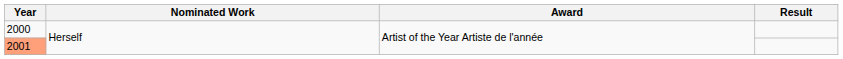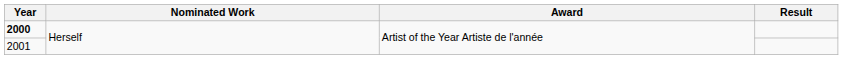(19, 29) normal -> (19, 29) bold
(19, 46) lightsalmon background -> (19, 46) no background
